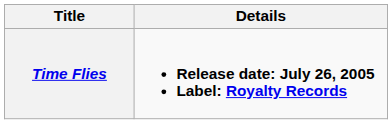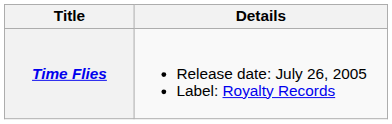(261, 82) bold -> (261, 82) normal
